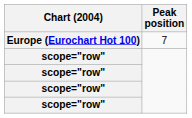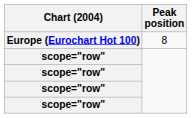(164, 40) 7 -> (164, 40) 8
